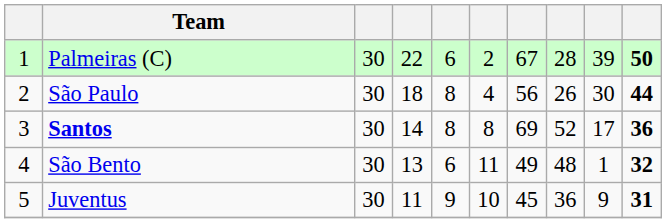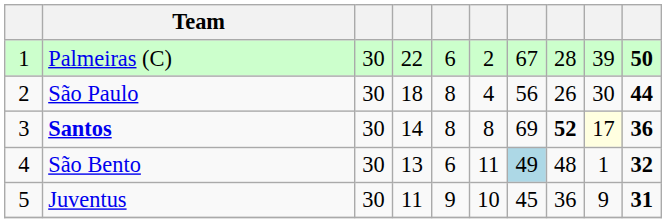(565, 128) normal -> (565, 128) bold
(603, 128) no background -> (603, 128) lightyellow background
(527, 164) no background -> (527, 164) lightblue background
